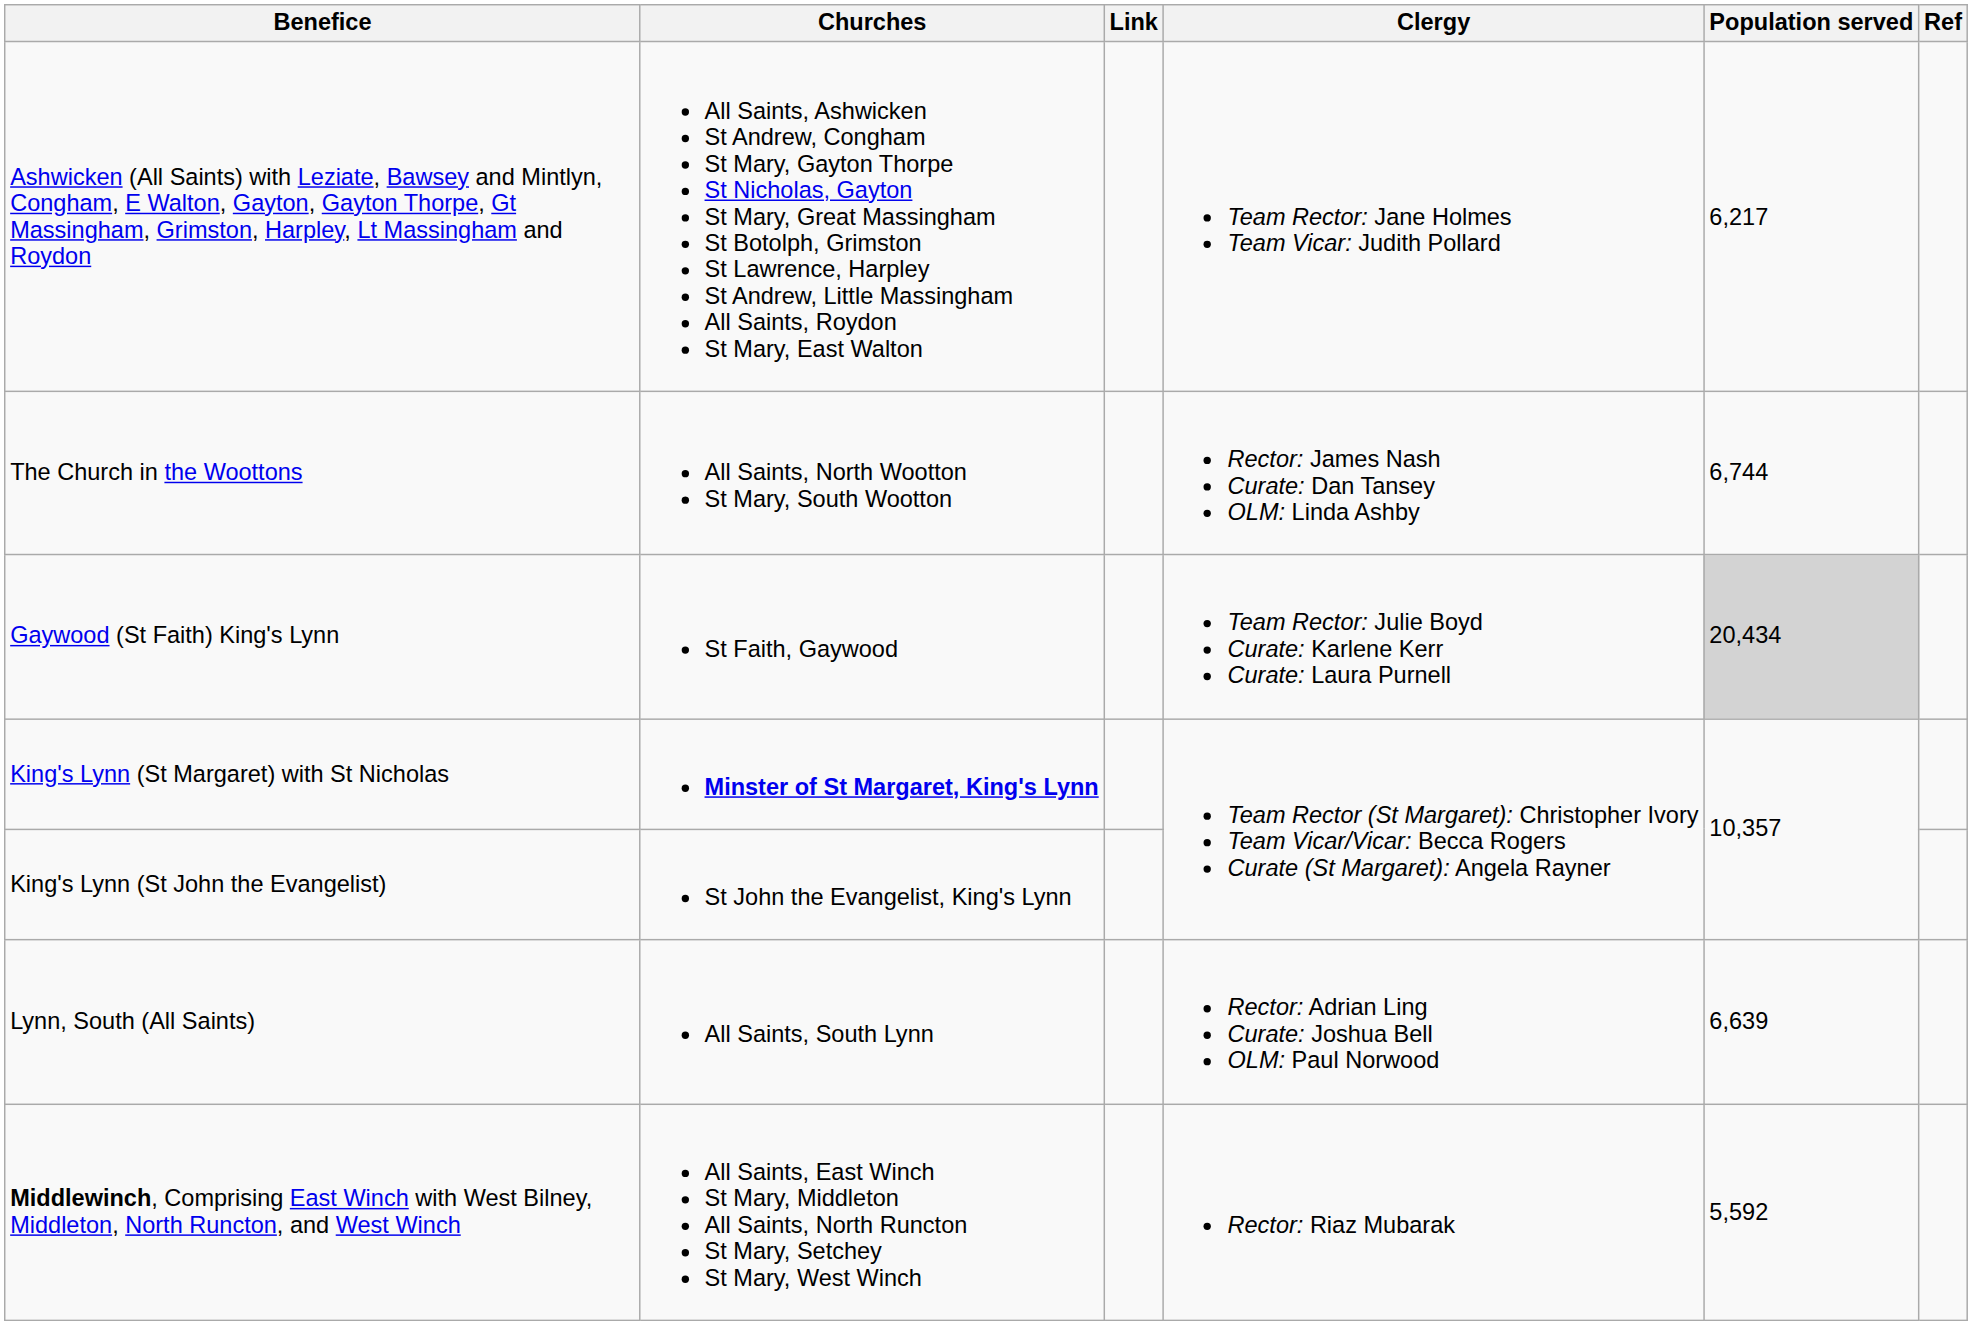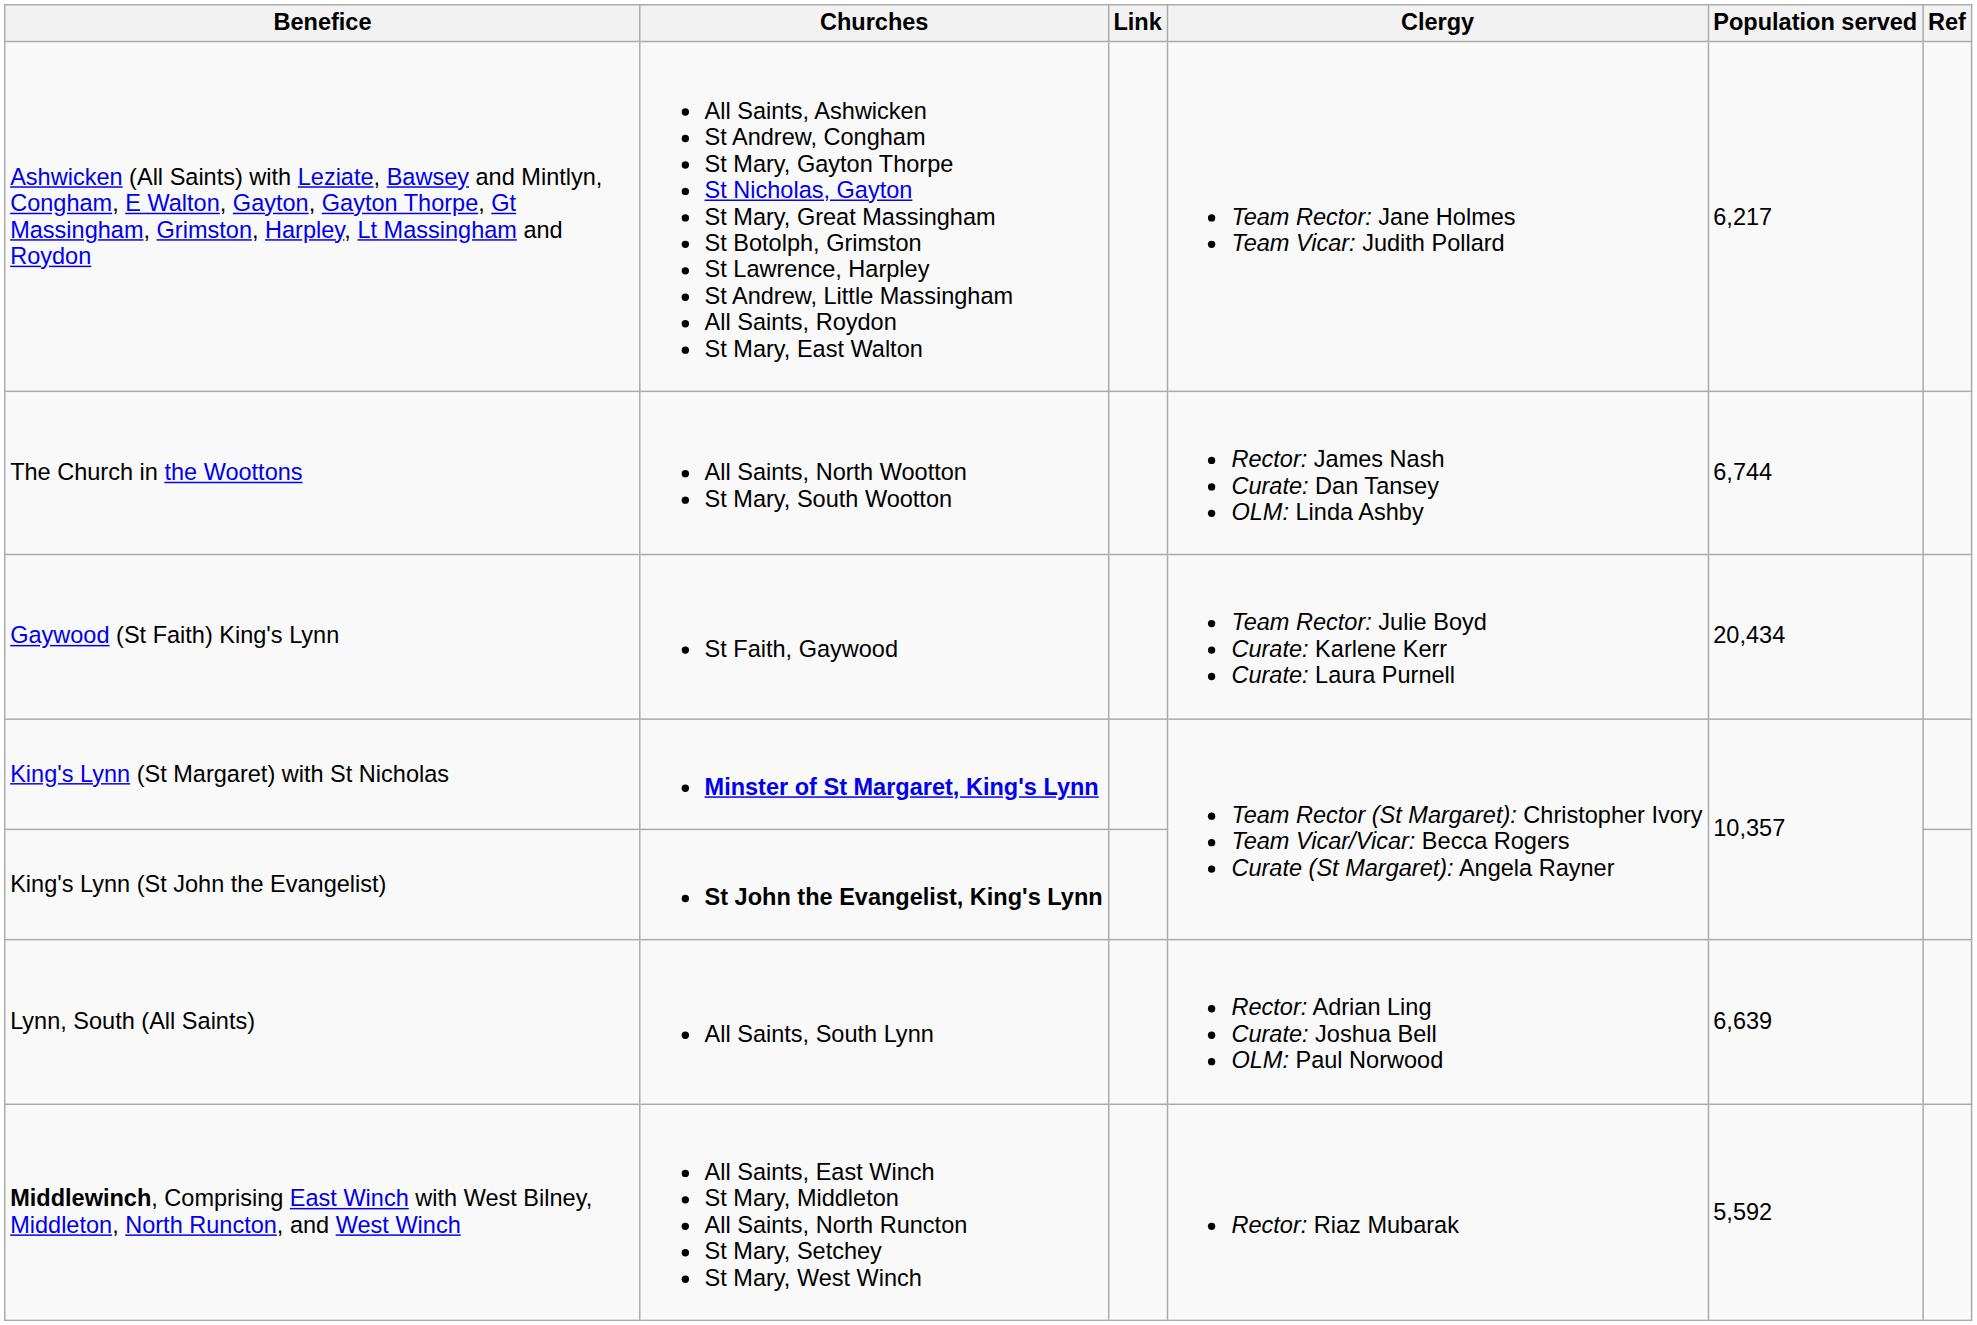(1745, 636) lightgrey background -> (1749, 636) no background
(872, 898) normal -> (874, 898) bold
